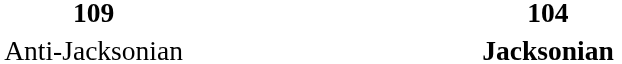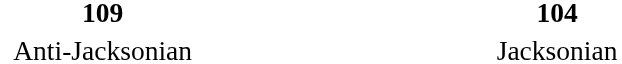(548, 51) bold -> (557, 51) normal
